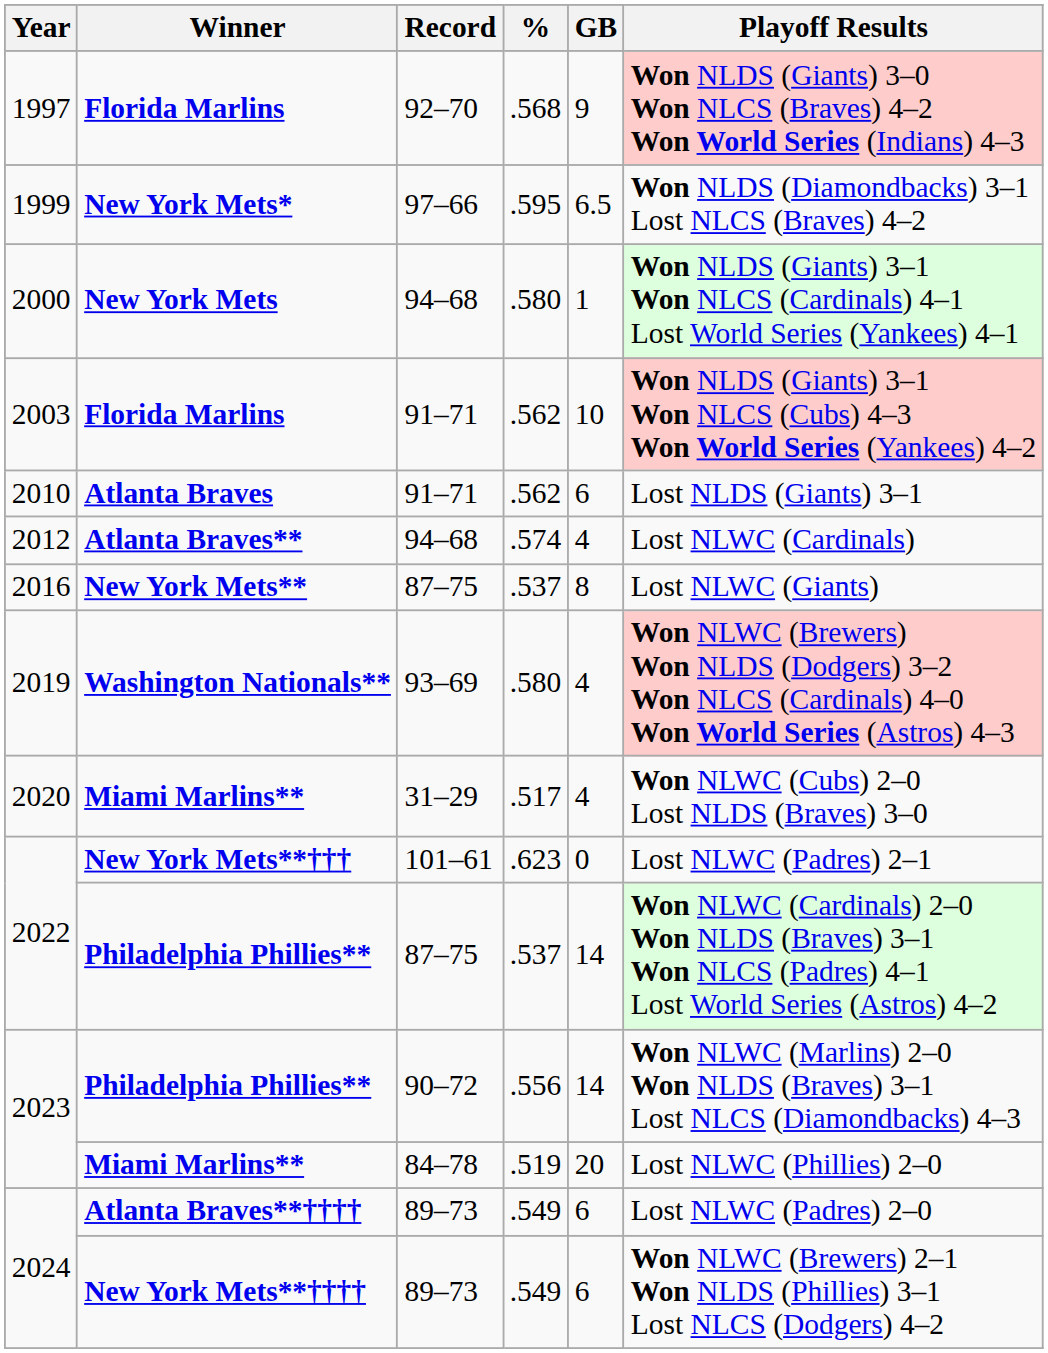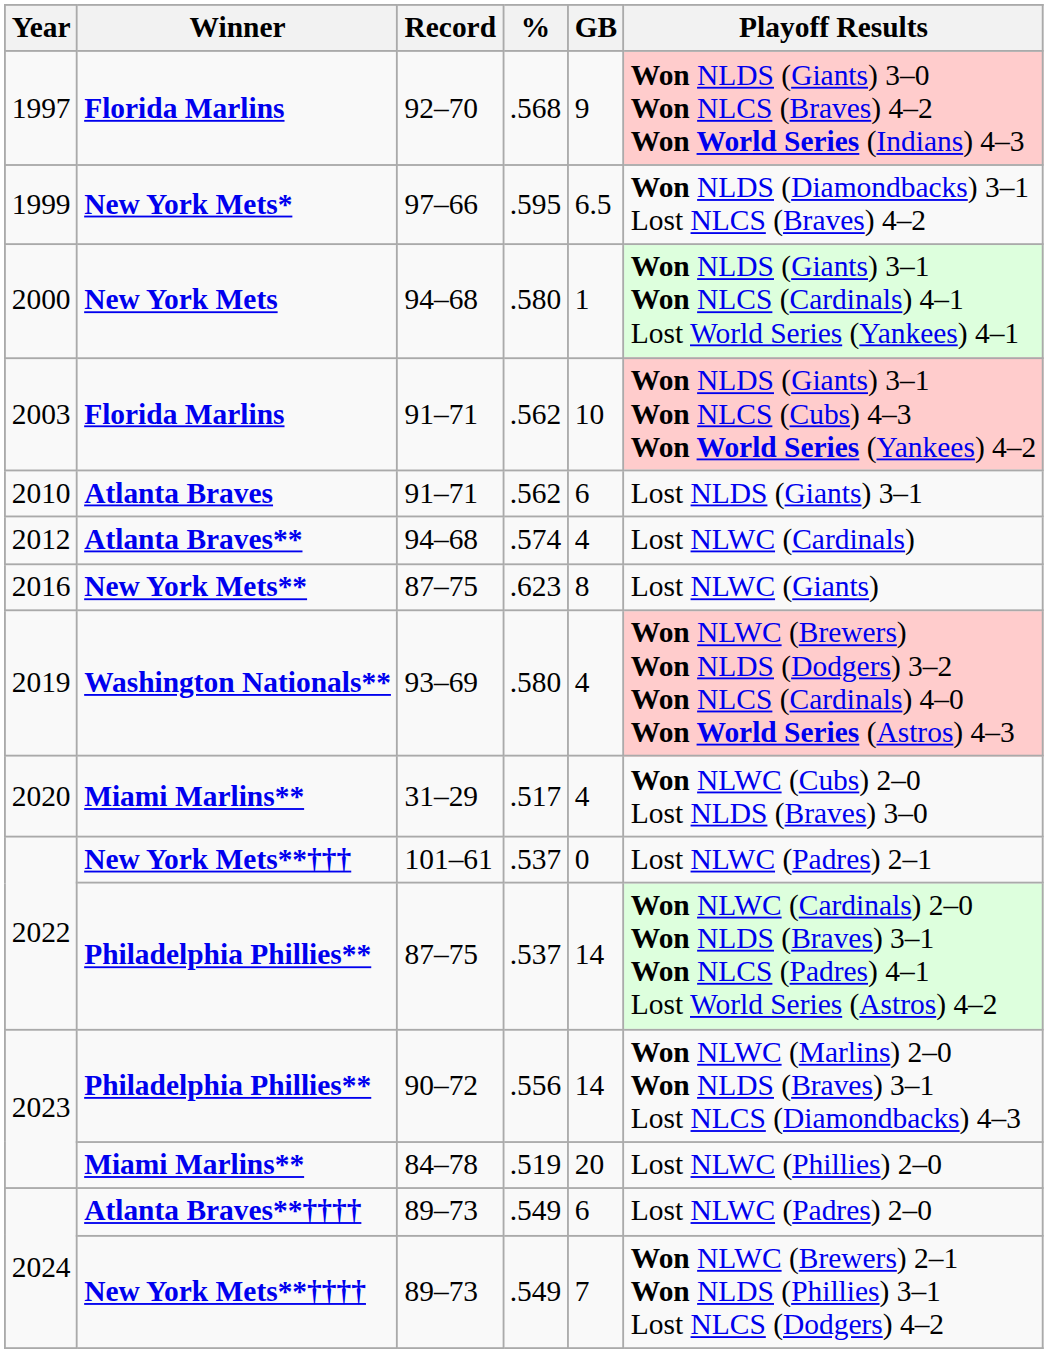(535, 586) .537 -> (535, 586) .623
(535, 859) .623 -> (535, 859) .537
(582, 1291) 6 -> (582, 1291) 7
